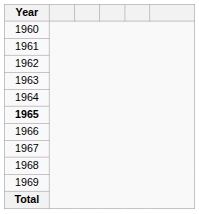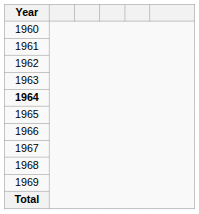(27, 98) normal -> (27, 98) bold
(27, 115) bold -> (27, 115) normal
